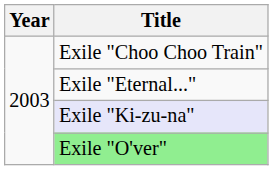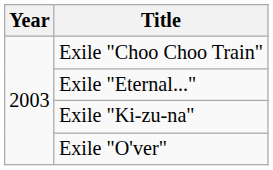(127, 116) lavender background -> (127, 116) no background
(113, 148) lightgreen background -> (113, 148) no background
